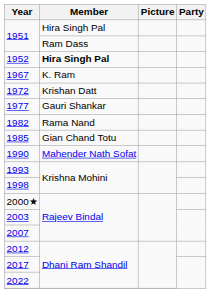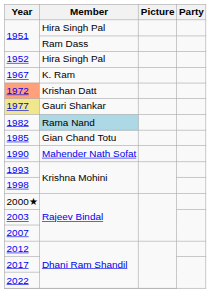(76, 59) bold -> (74, 59) normal
(18, 91) no background -> (18, 91) lightsalmon background
(18, 106) no background -> (18, 106) khaki background
(68, 122) no background -> (68, 122) lightblue background
